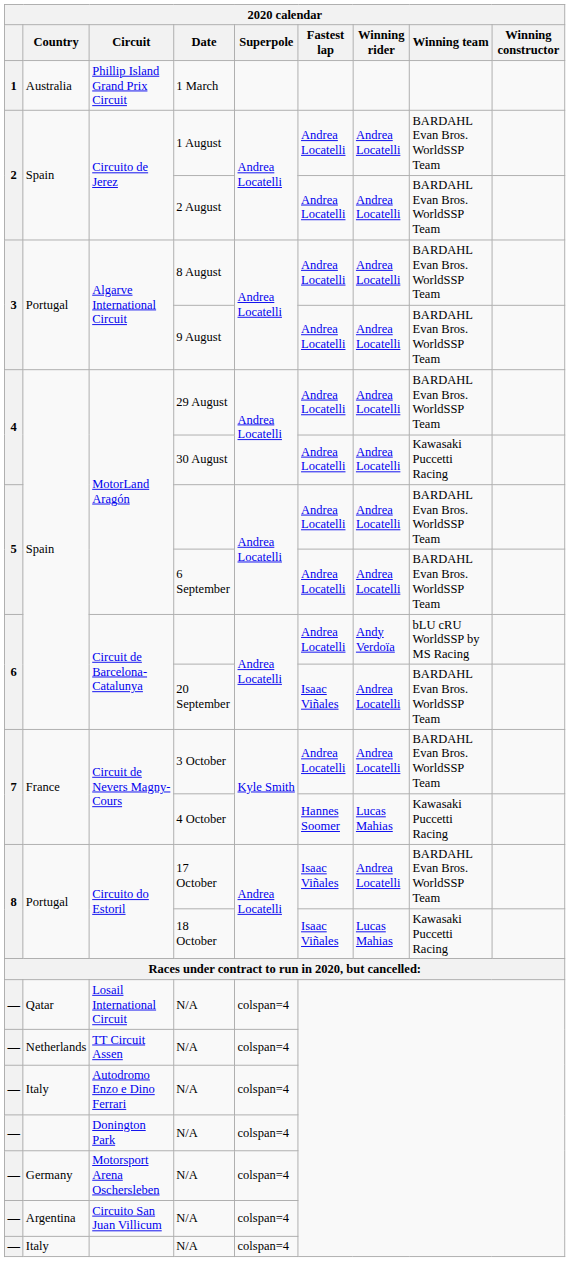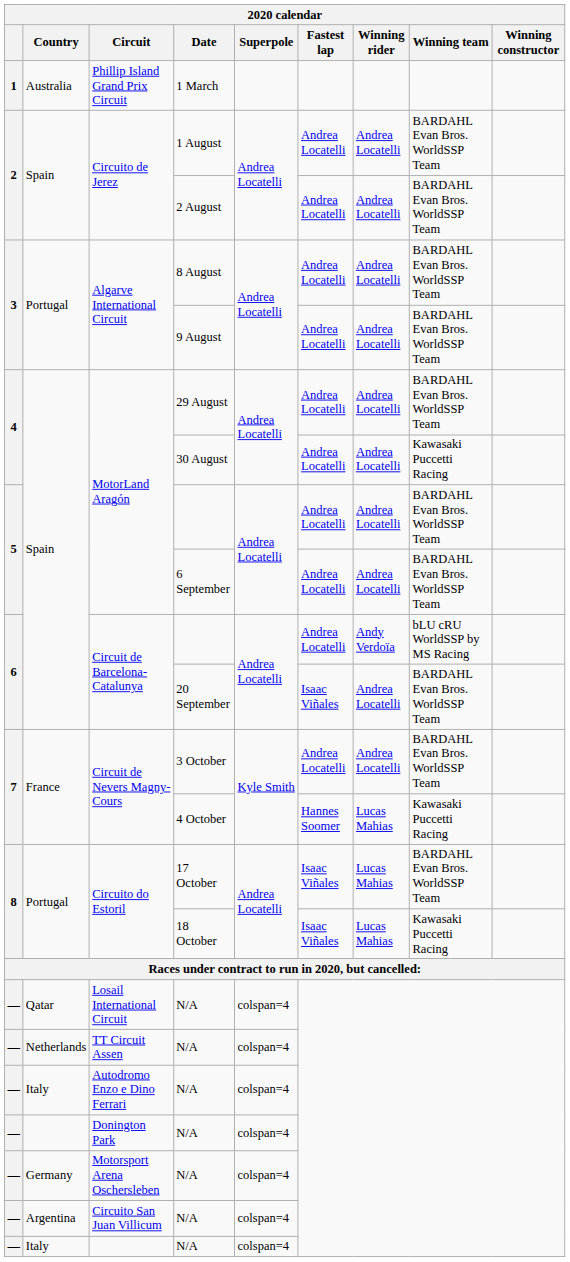(378, 876) Andrea Locatelli -> (374, 876) Lucas Mahias
